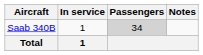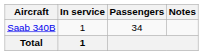(137, 27) lightgrey background -> (137, 27) no background
